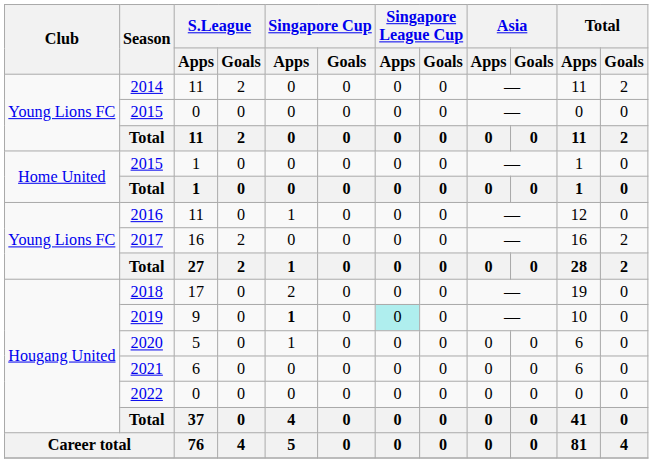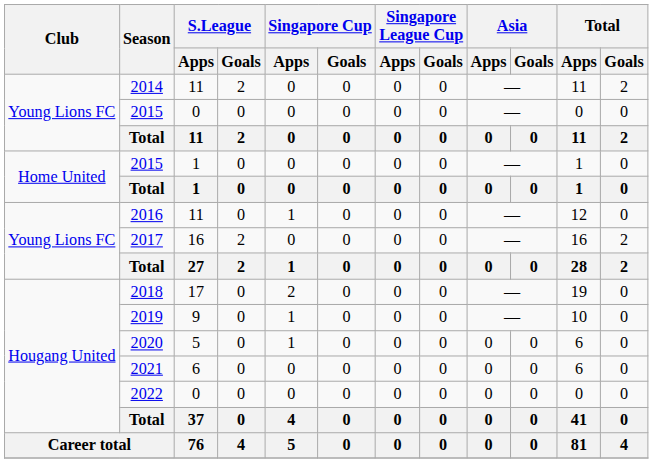(291, 317) bold -> (291, 317) normal
(397, 317) paleturquoise background -> (397, 317) no background
